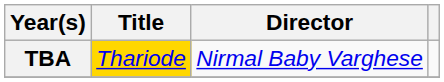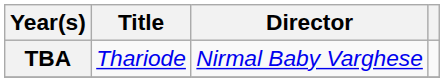(141, 58) gold background -> (141, 58) no background
